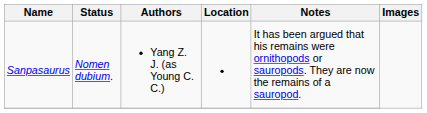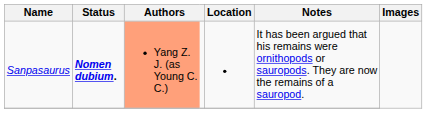(94, 70) normal -> (96, 70) bold
(159, 71) no background -> (162, 71) lightsalmon background
